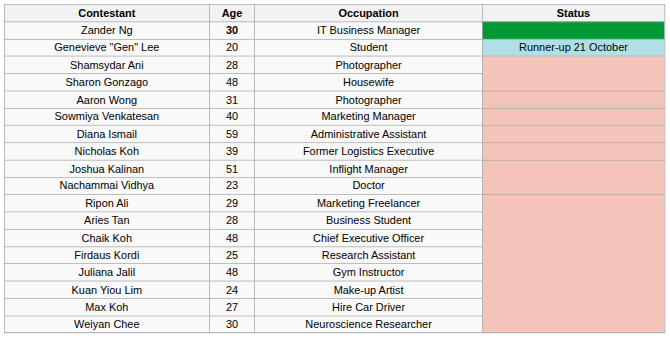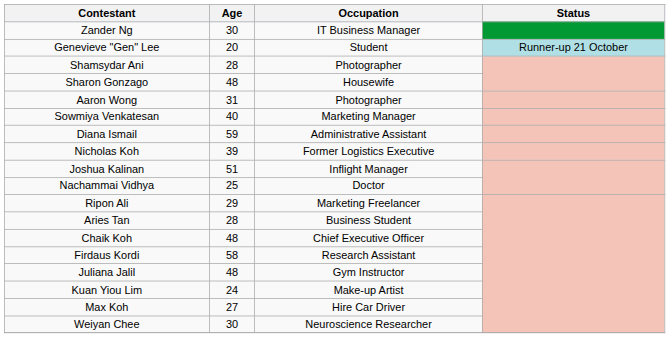(232, 31) bold -> (232, 31) normal
(232, 186) 23 -> (232, 186) 25
(232, 255) 25 -> (232, 255) 58
